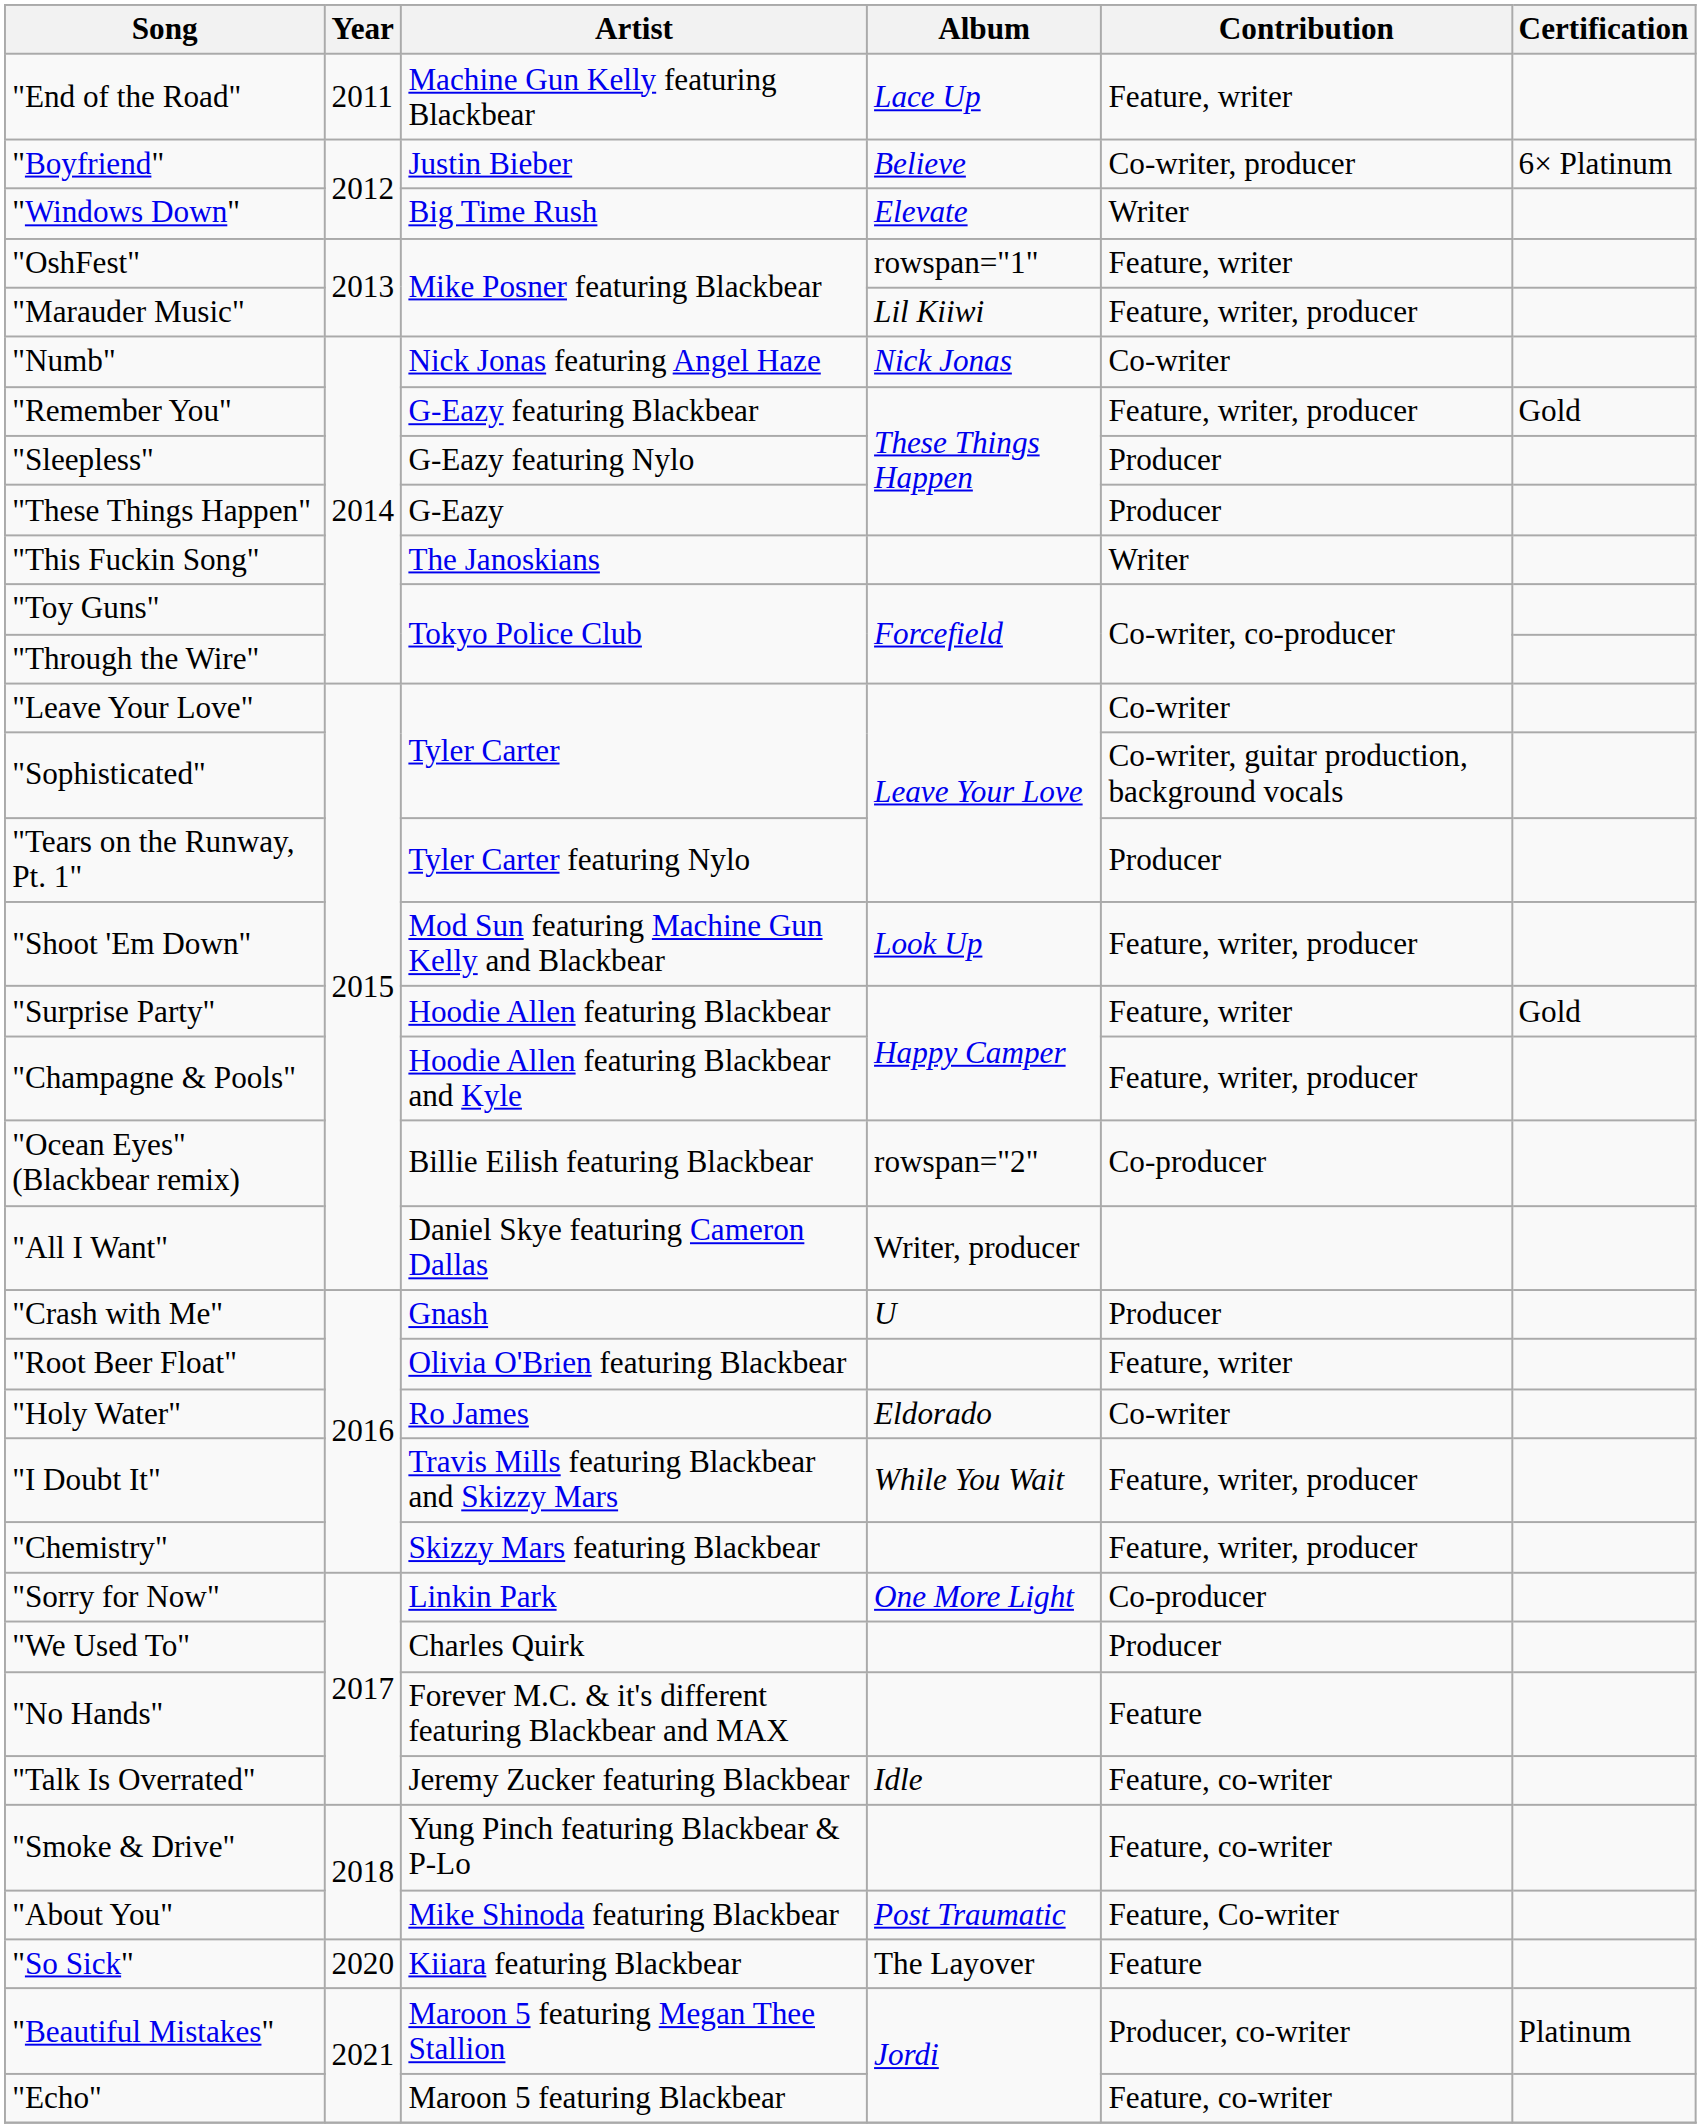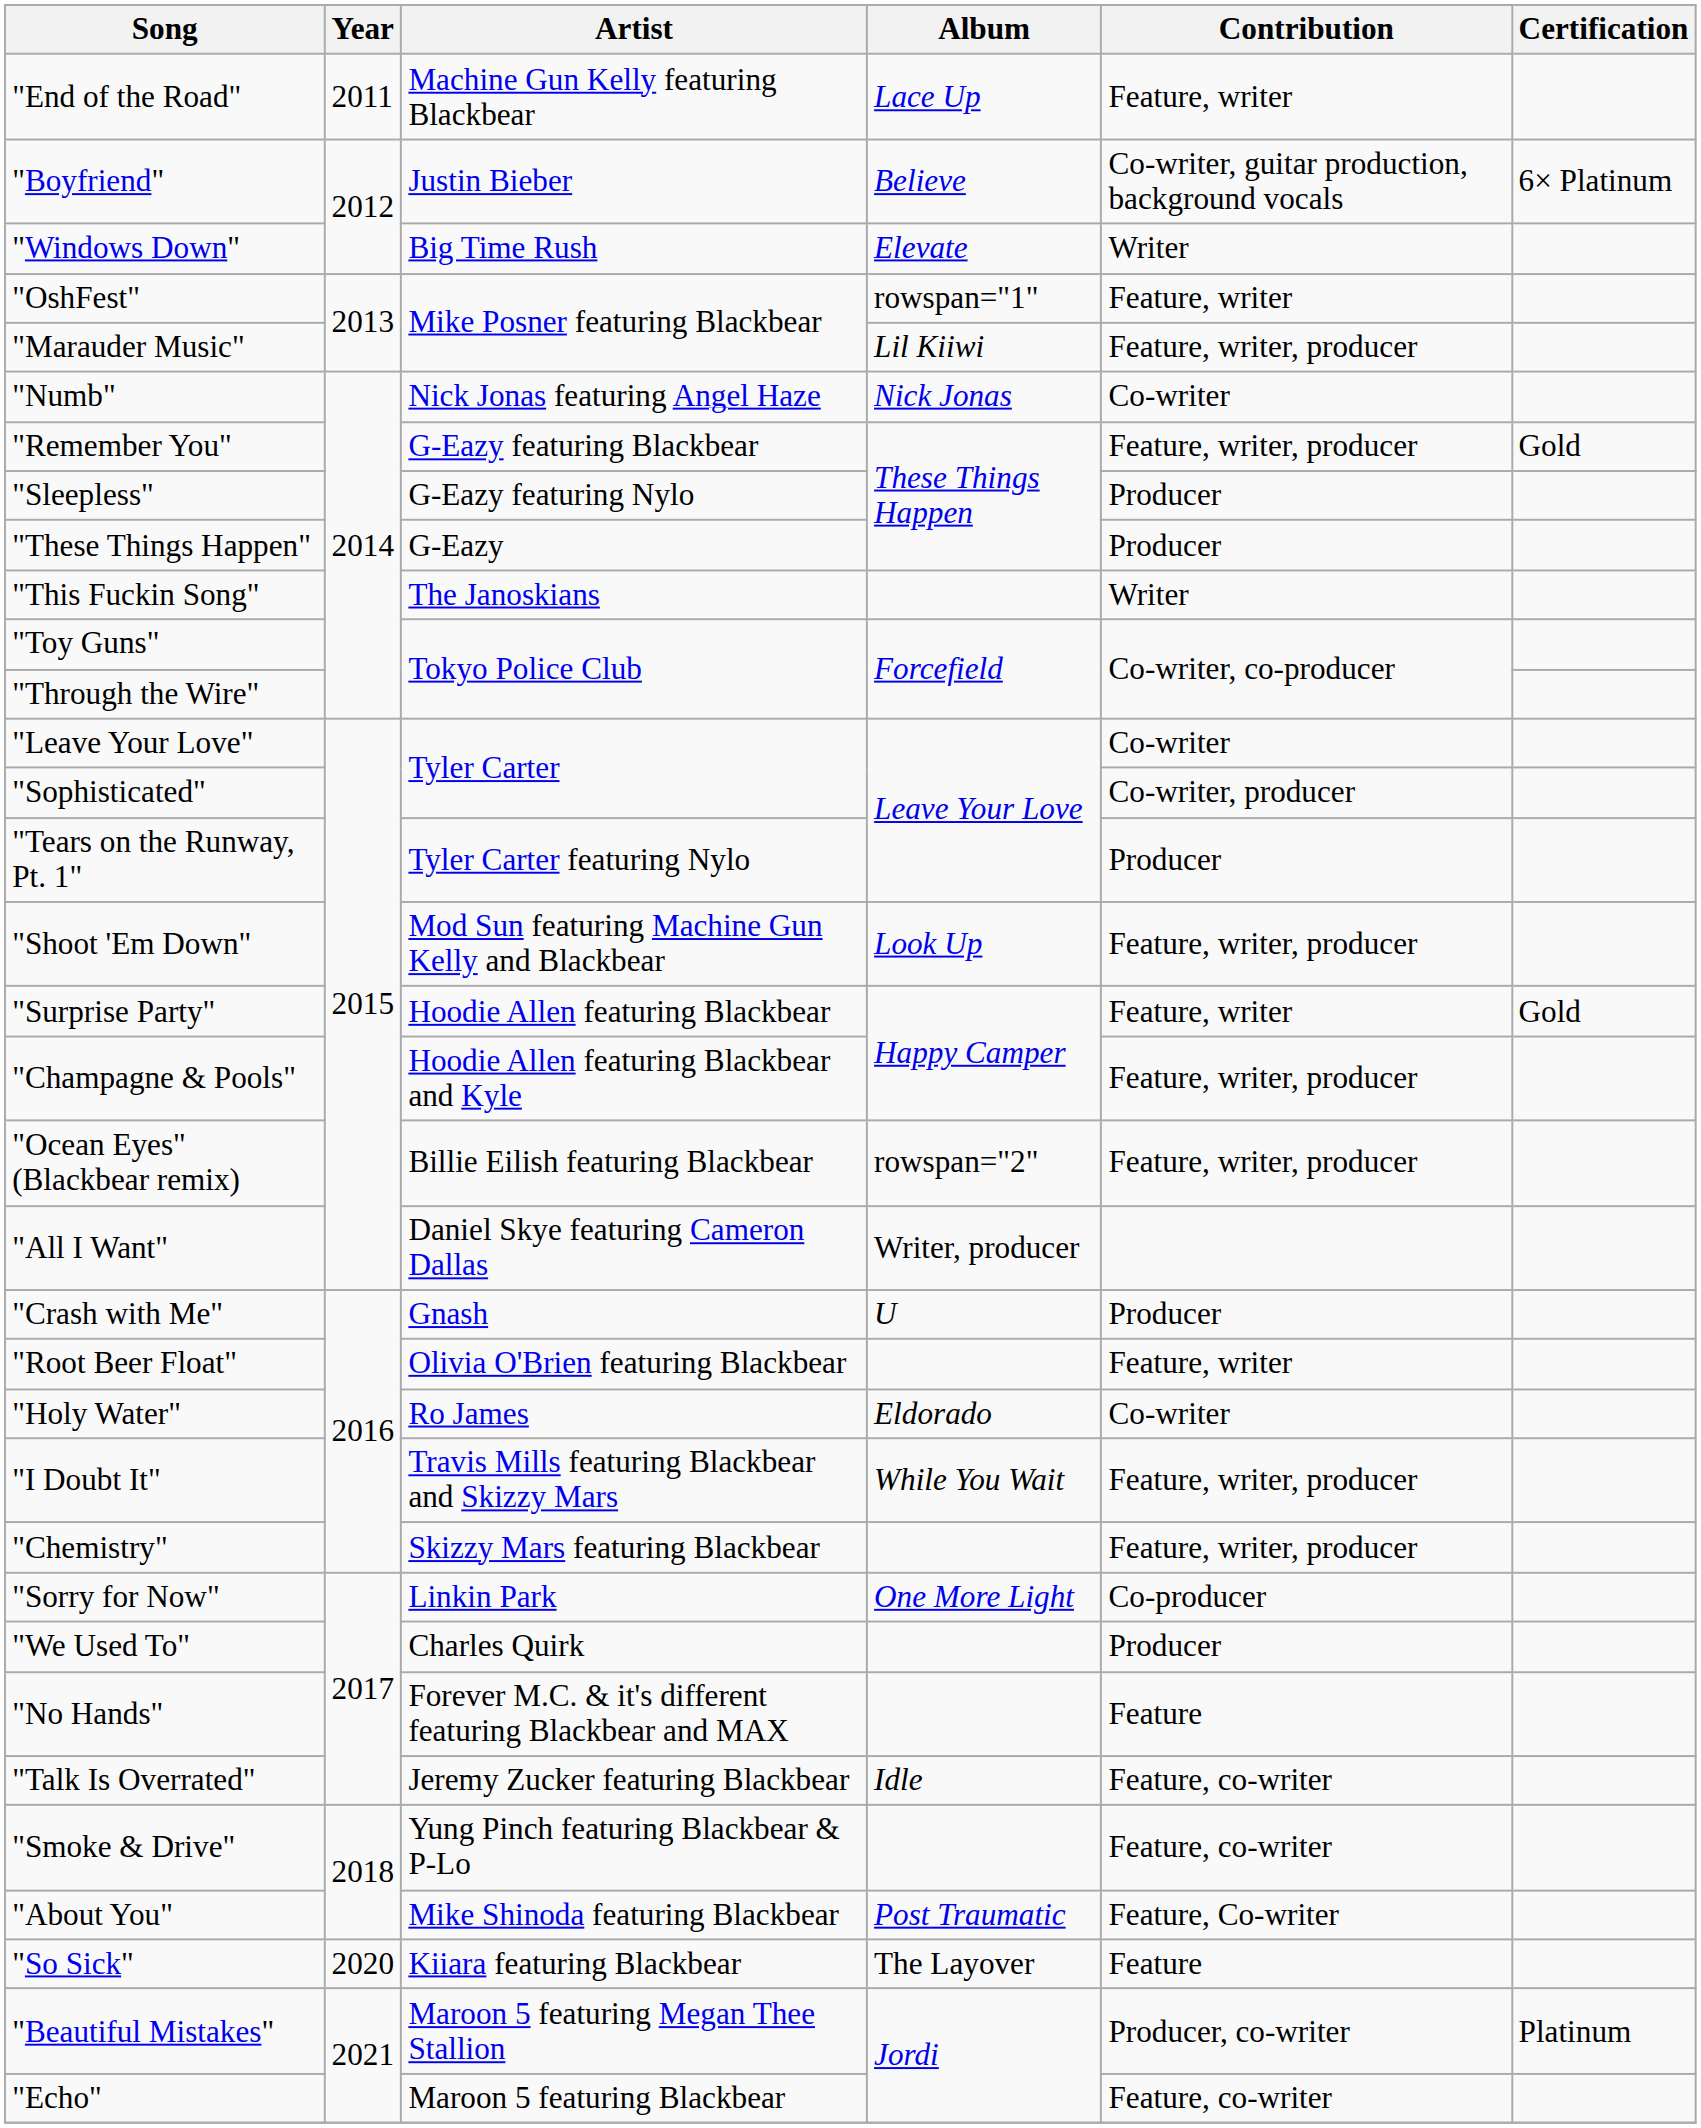(1232, 163) Co-writer, producer -> (1288, 180) Co-writer, guitar production, background vocals
(1288, 774) Co-writer, guitar production, background vocals -> (1232, 792) Co-writer, producer
(1187, 1162) Co-producer -> (1263, 1162) Feature, writer, producer
